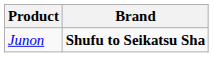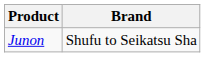(135, 39) bold -> (131, 39) normal
